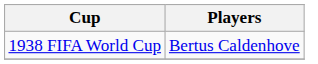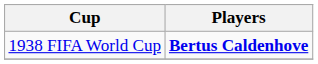(234, 45) normal -> (239, 45) bold
